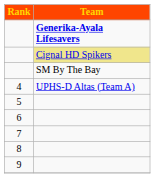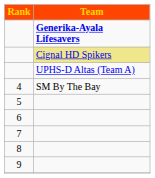(68, 70) SM By The Bay -> (85, 70) UPHS-D Altas (Team A)
(85, 86) UPHS-D Altas (Team A) -> (68, 86) SM By The Bay
